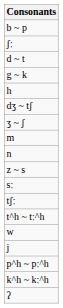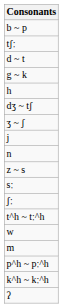(10, 43) ʃː -> (11, 43) tʃː
(10, 138) m -> (8, 138) j
(11, 201) tʃː -> (10, 201) ʃː
(8, 248) j -> (10, 248) m
